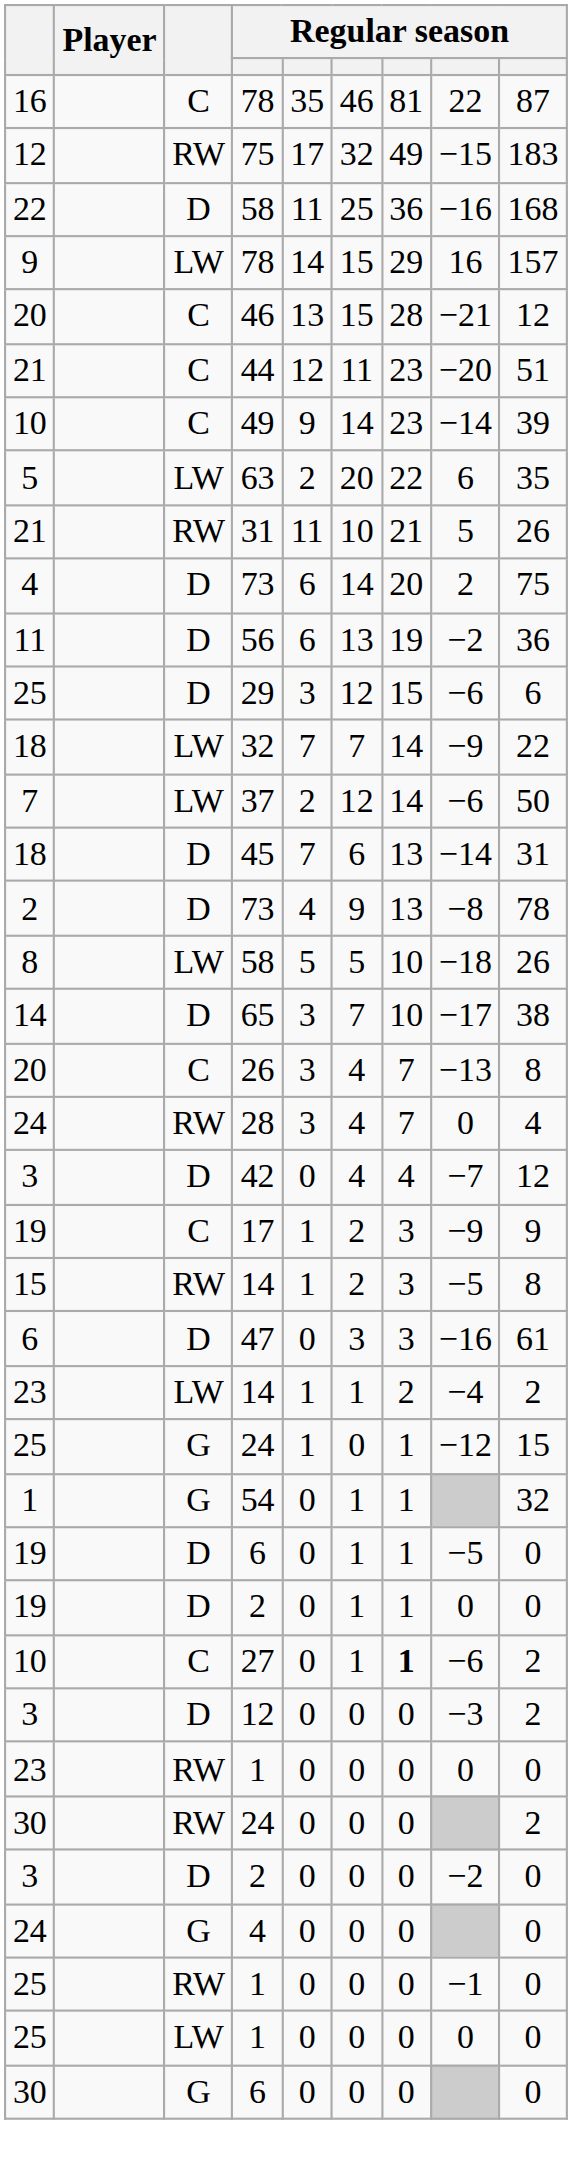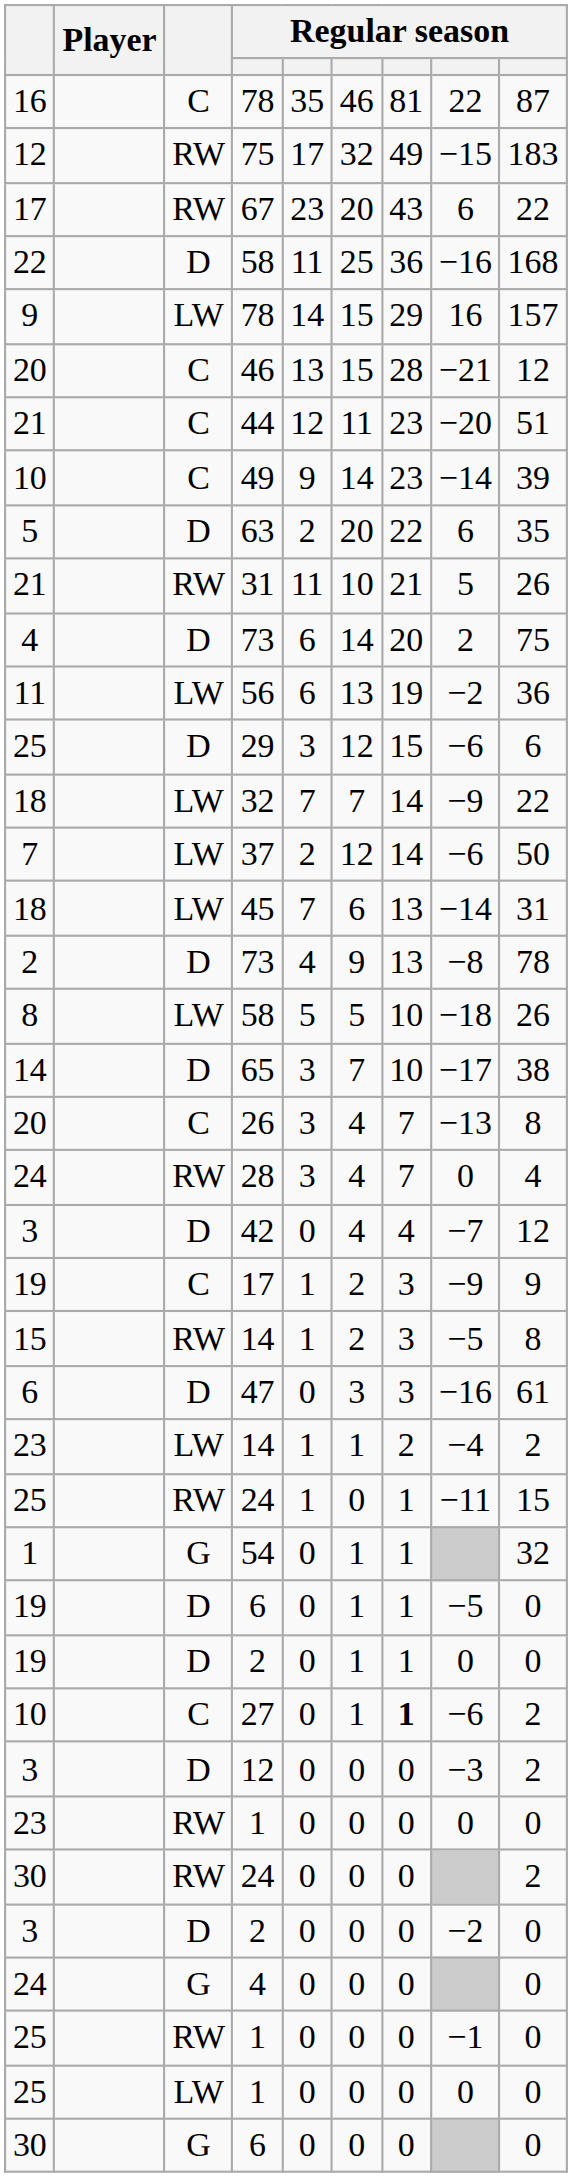+ row: (30, 208)
(199, 477) LW -> (199, 531) D
(199, 638) D -> (199, 692) LW
(199, 853) D -> (199, 907) LW
(199, 1445) G -> (199, 1499) RW
(465, 1445) −12 -> (465, 1499) −11
